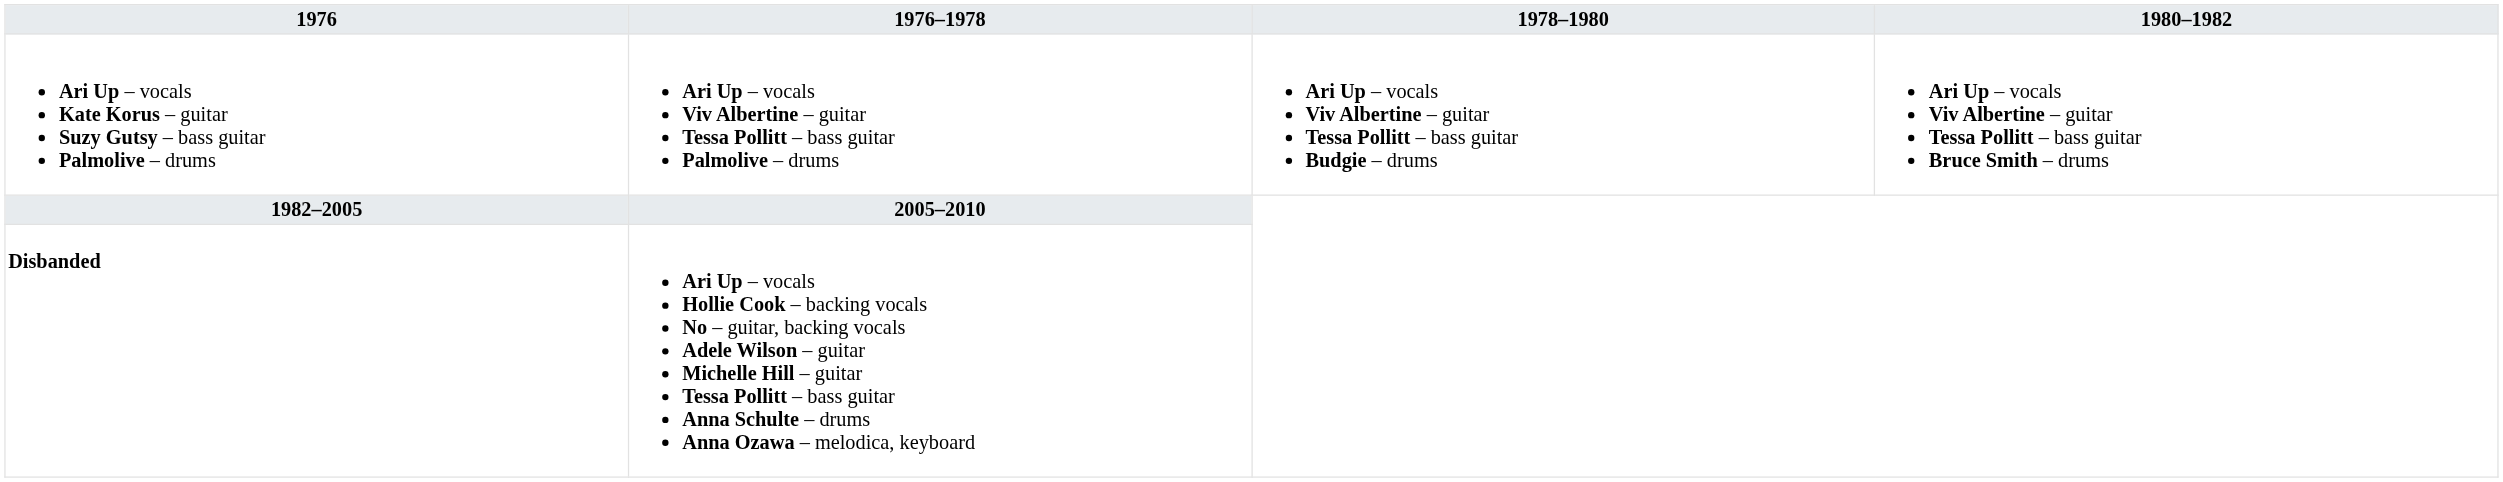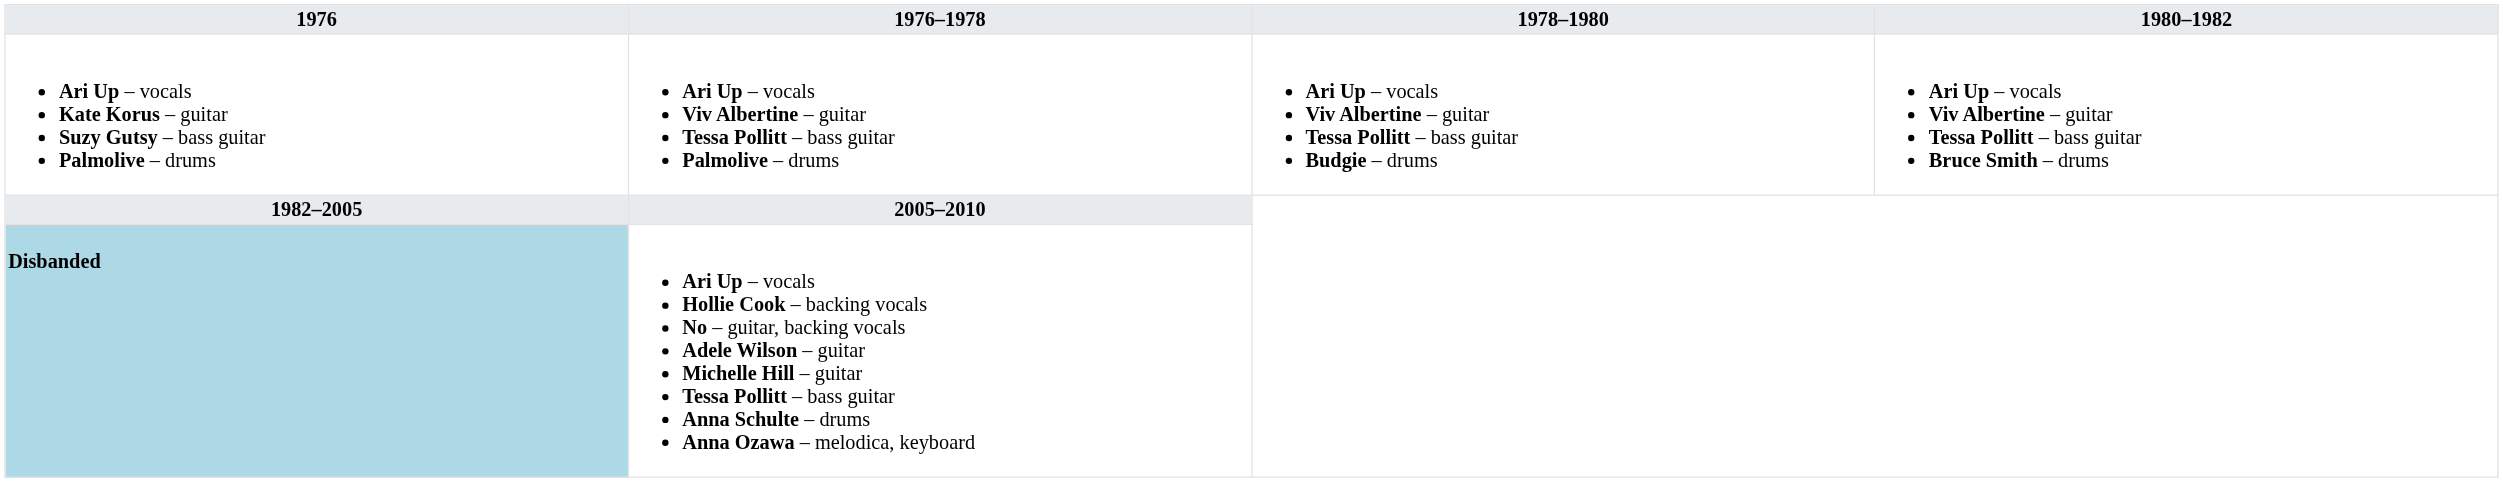(54, 261) no background -> (54, 261) lightblue background
